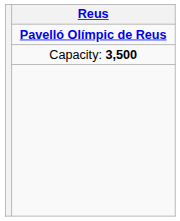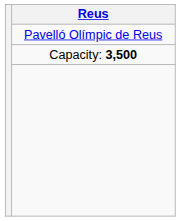(93, 34) bold -> (93, 34) normal
